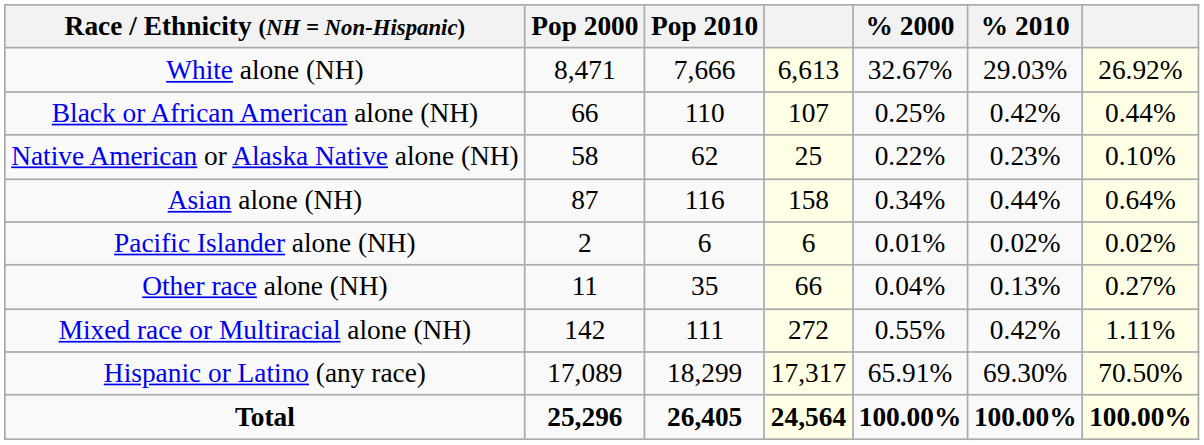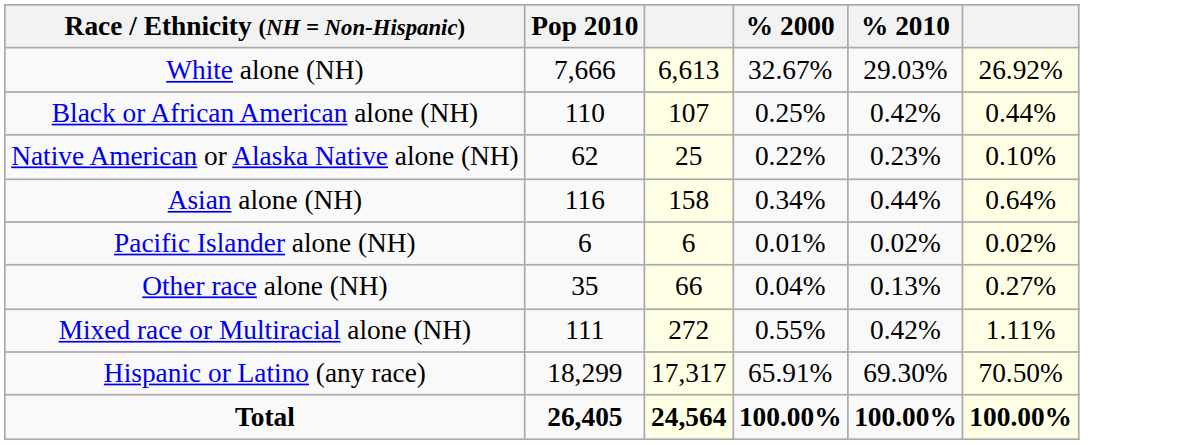- column: (585, 26)
